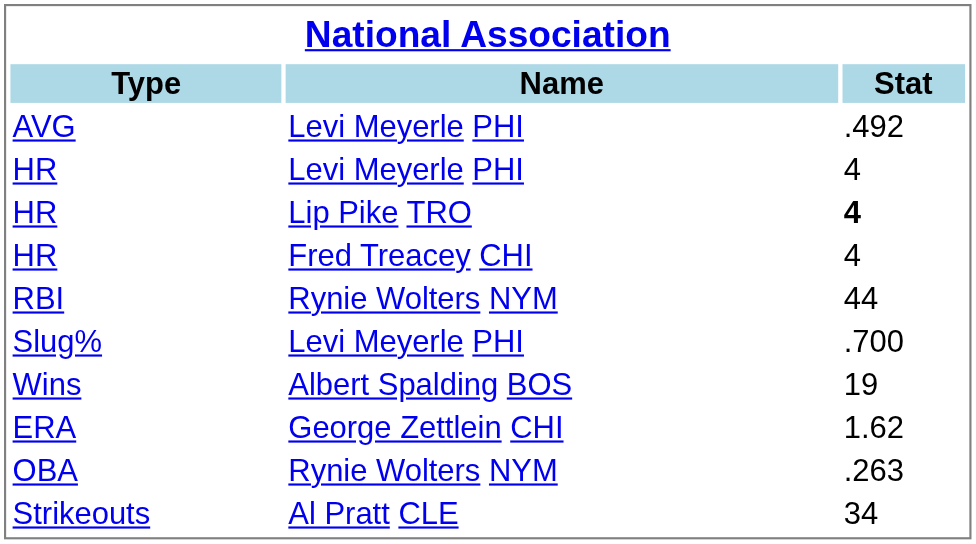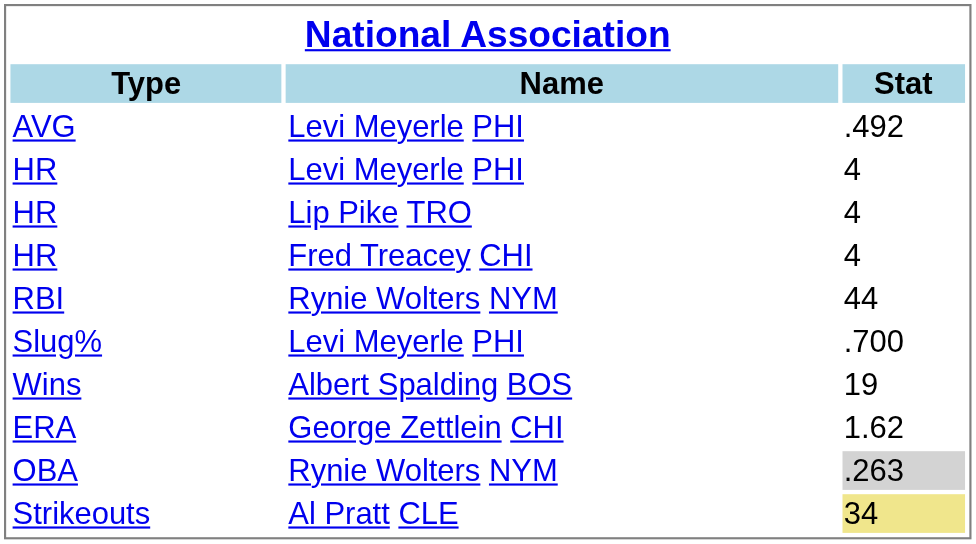(852, 213) bold -> (852, 213) normal
(874, 471) no background -> (874, 471) lightgrey background
(861, 514) no background -> (861, 514) khaki background
